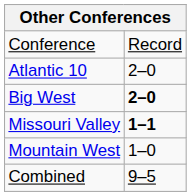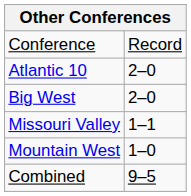(142, 97) bold -> (142, 97) normal
(142, 124) bold -> (142, 124) normal
